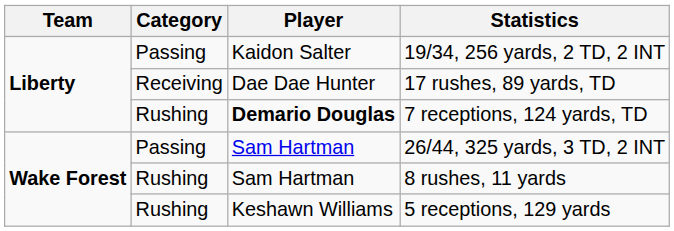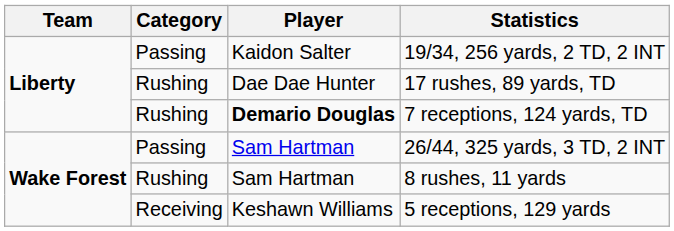(179, 84) Receiving -> (172, 84) Rushing
(172, 209) Rushing -> (179, 209) Receiving
